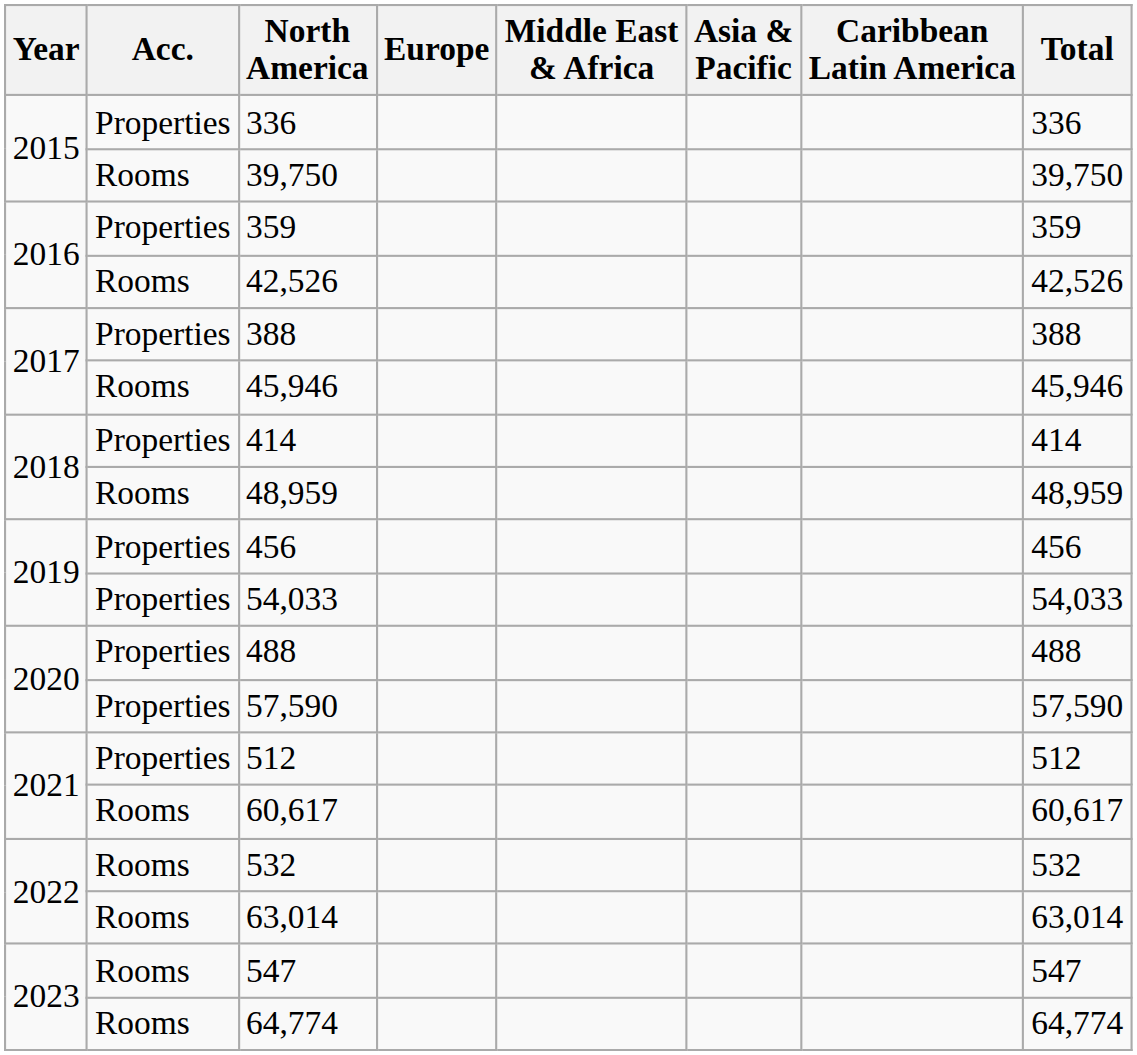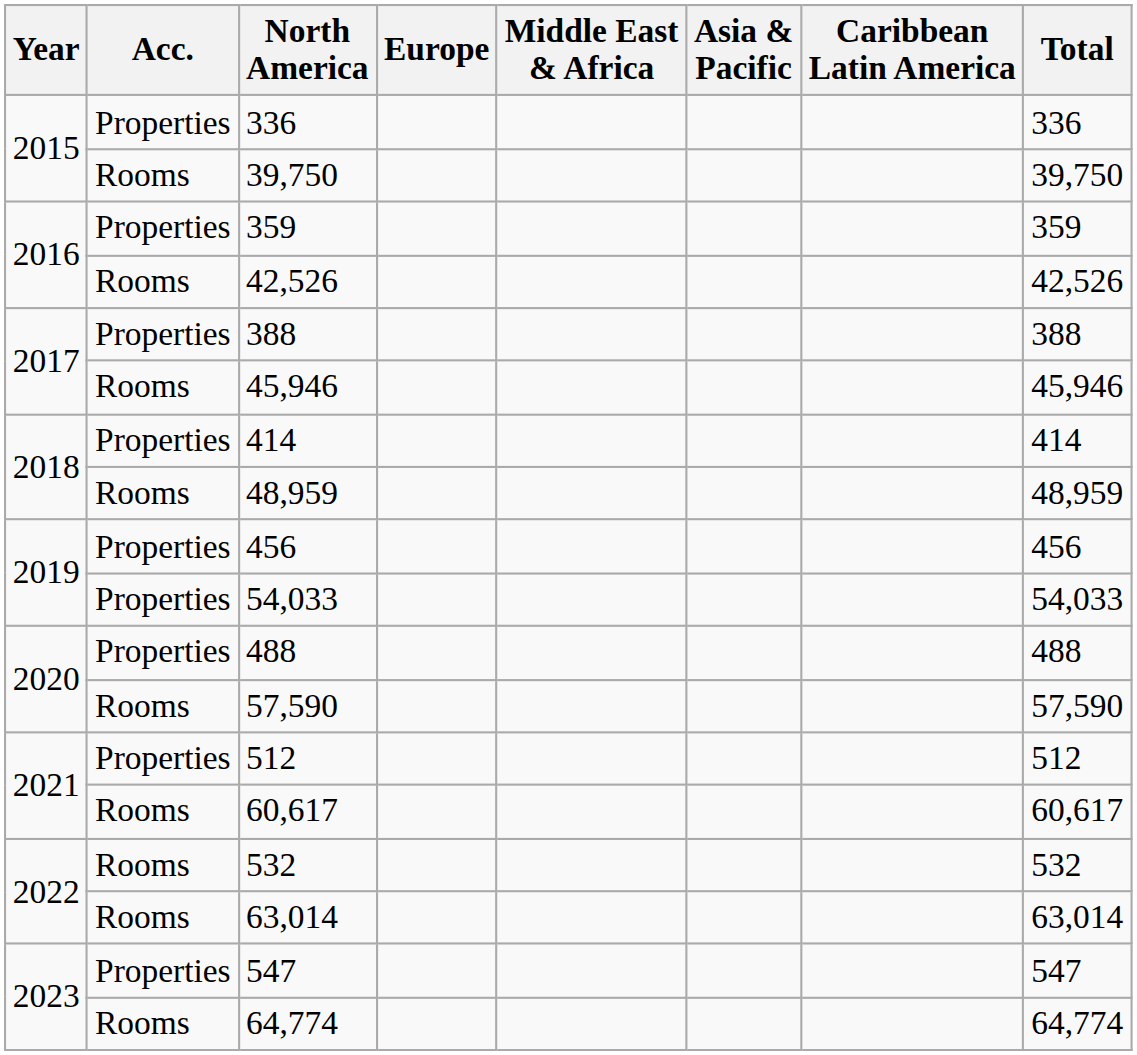(163, 705) Properties -> (142, 705) Rooms
(142, 970) Rooms -> (163, 970) Properties
